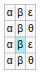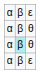(30, 45) ε -> (31, 45) θ
(31, 61) θ -> (30, 61) ε
